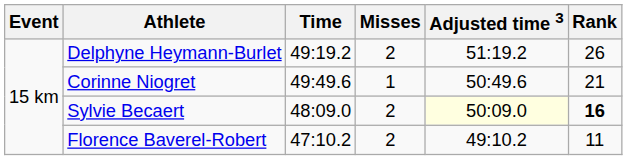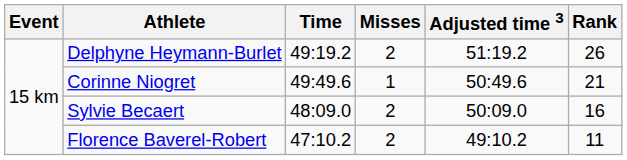(496, 111) lightyellow background -> (496, 111) no background
(595, 111) bold -> (595, 111) normal
